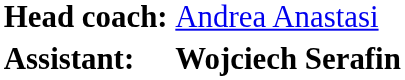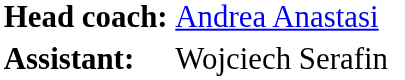(288, 59) bold -> (282, 59) normal
